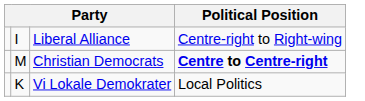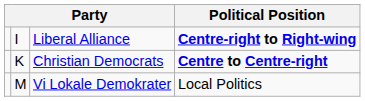(260, 38) normal -> (267, 38) bold
(20, 61) M -> (19, 61) K
(19, 84) K -> (20, 84) M
